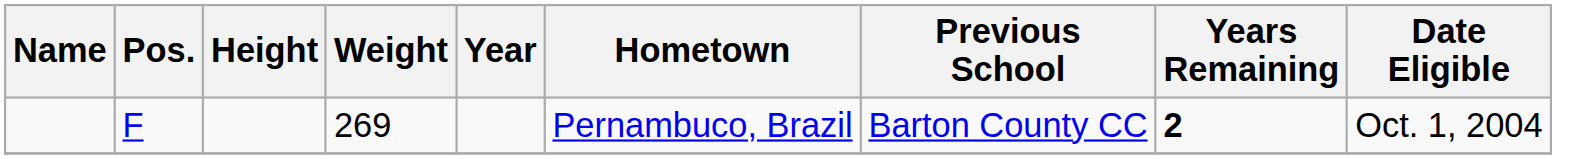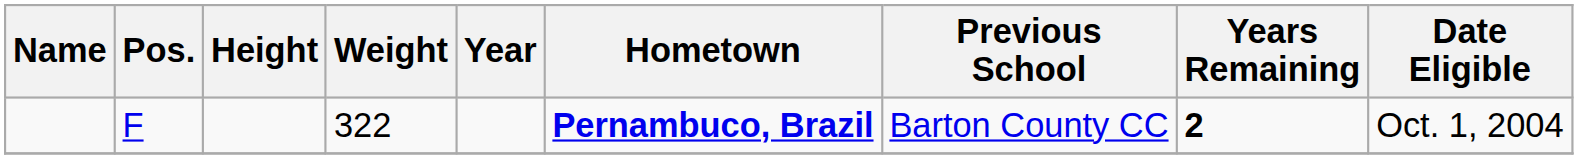(363, 125) 269 -> (363, 125) 322
(702, 125) normal -> (713, 125) bold
